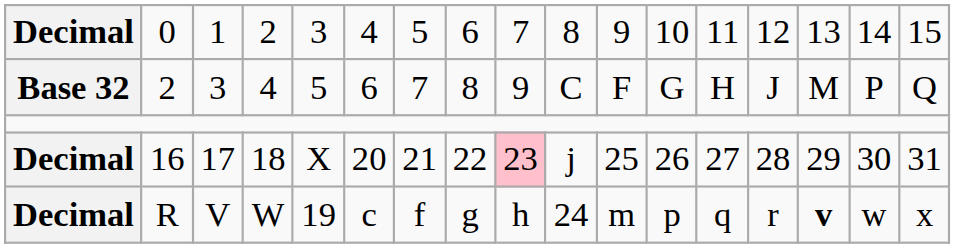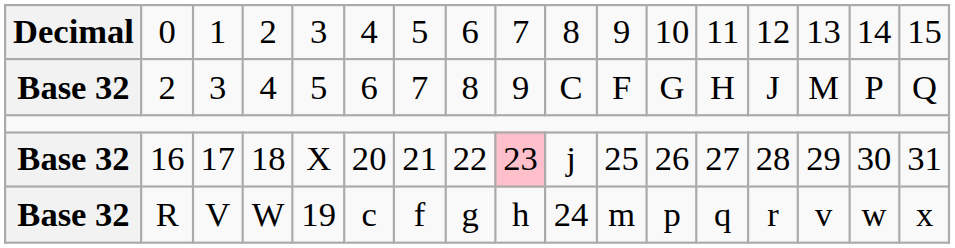(74, 159) Decimal -> (73, 159) Base 32
(74, 214) Decimal -> (73, 214) Base 32
(824, 214) bold -> (824, 214) normal
